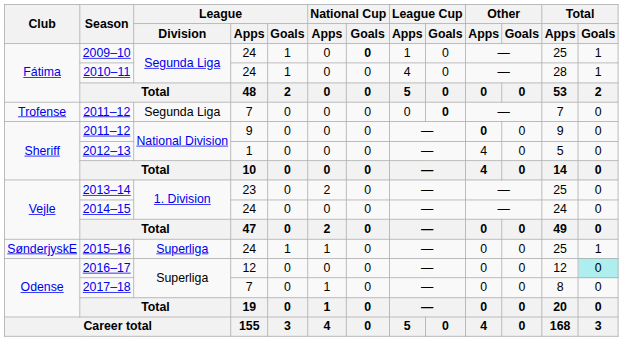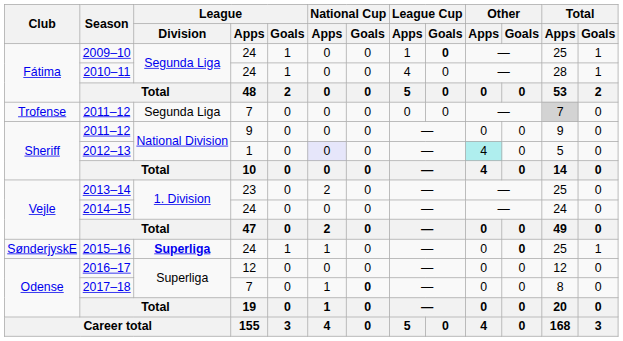(368, 53) bold -> (368, 53) normal
(445, 53) normal -> (445, 53) bold
(445, 111) bold -> (445, 111) normal
(560, 111) no background -> (560, 111) lightgrey background
(484, 131) bold -> (484, 131) normal
(327, 151) no background -> (327, 151) lavender background
(484, 151) no background -> (484, 151) paleturquoise background
(182, 248) normal -> (182, 248) bold
(522, 248) normal -> (522, 248) bold
(598, 268) paleturquoise background -> (598, 268) no background
(368, 287) normal -> (368, 287) bold
